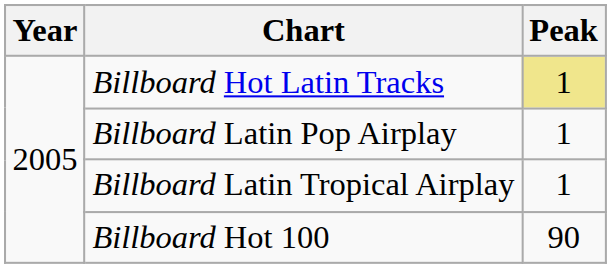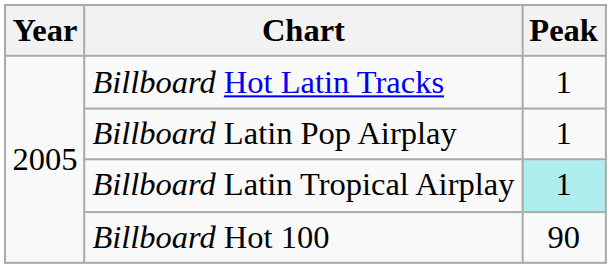(564, 81) khaki background -> (564, 81) no background
(564, 184) no background -> (564, 184) paleturquoise background
